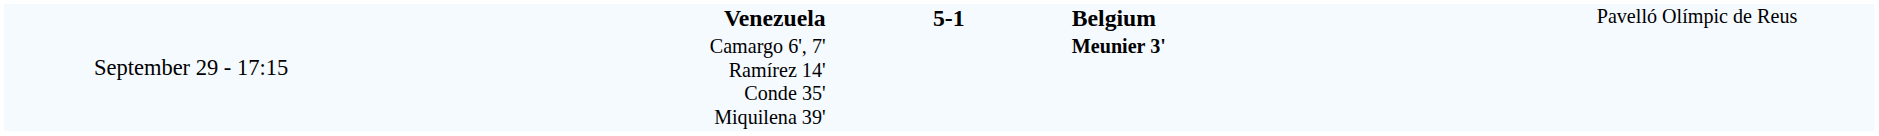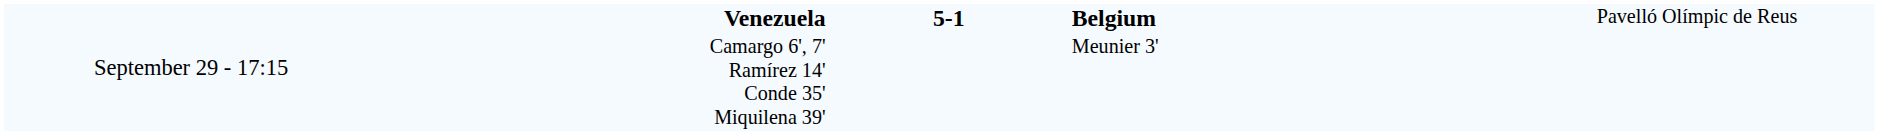(1119, 46) bold -> (1115, 46) normal
